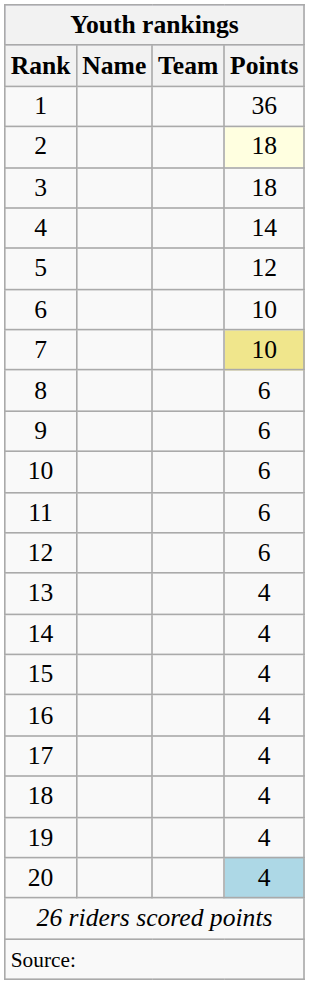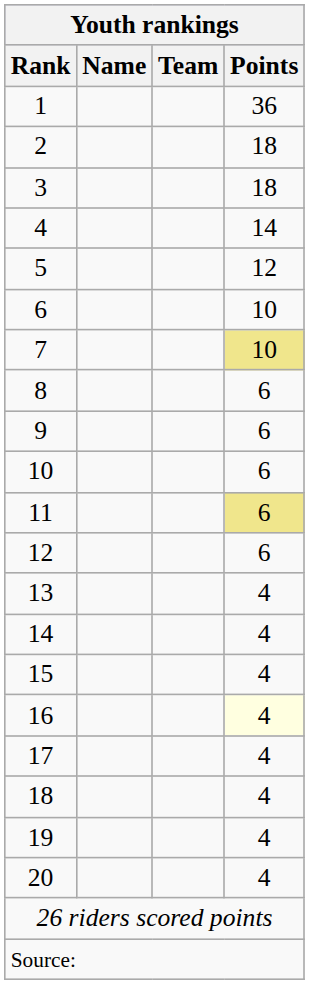(264, 146) lightyellow background -> (264, 146) no background
(264, 512) no background -> (264, 512) khaki background
(264, 715) no background -> (264, 715) lightyellow background
(264, 877) lightblue background -> (264, 877) no background
